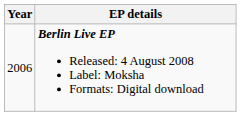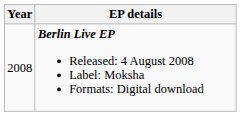(20, 67) 2006 -> (20, 67) 2008
